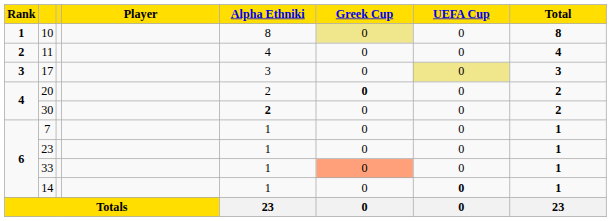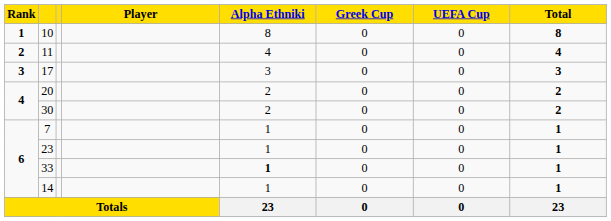(365, 33) khaki background -> (365, 33) no background
(461, 71) khaki background -> (461, 71) no background
(365, 91) bold -> (365, 91) normal
(268, 110) bold -> (268, 110) normal
(268, 168) normal -> (268, 168) bold
(365, 168) lightsalmon background -> (365, 168) no background
(461, 187) bold -> (461, 187) normal
